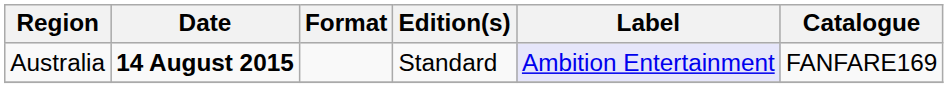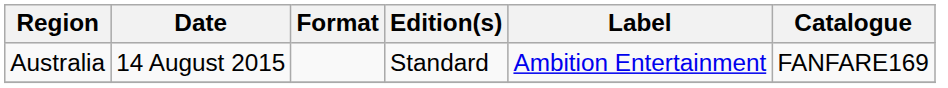(205, 62) bold -> (201, 62) normal
(648, 62) lavender background -> (640, 62) no background
